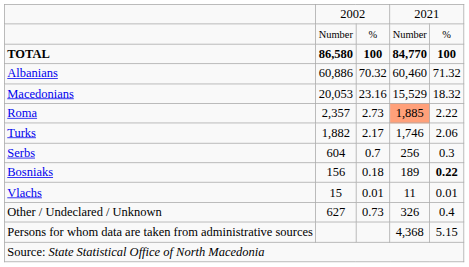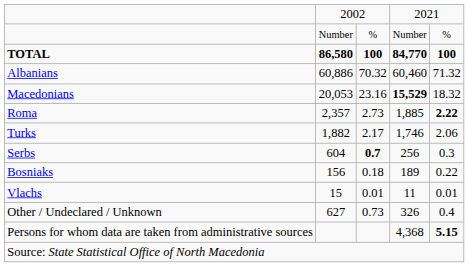(410, 93) normal -> (410, 93) bold
(410, 113) lightsalmon background -> (410, 113) no background
(447, 113) normal -> (447, 113) bold
(373, 152) normal -> (373, 152) bold
(447, 172) bold -> (447, 172) normal
(447, 232) normal -> (447, 232) bold
